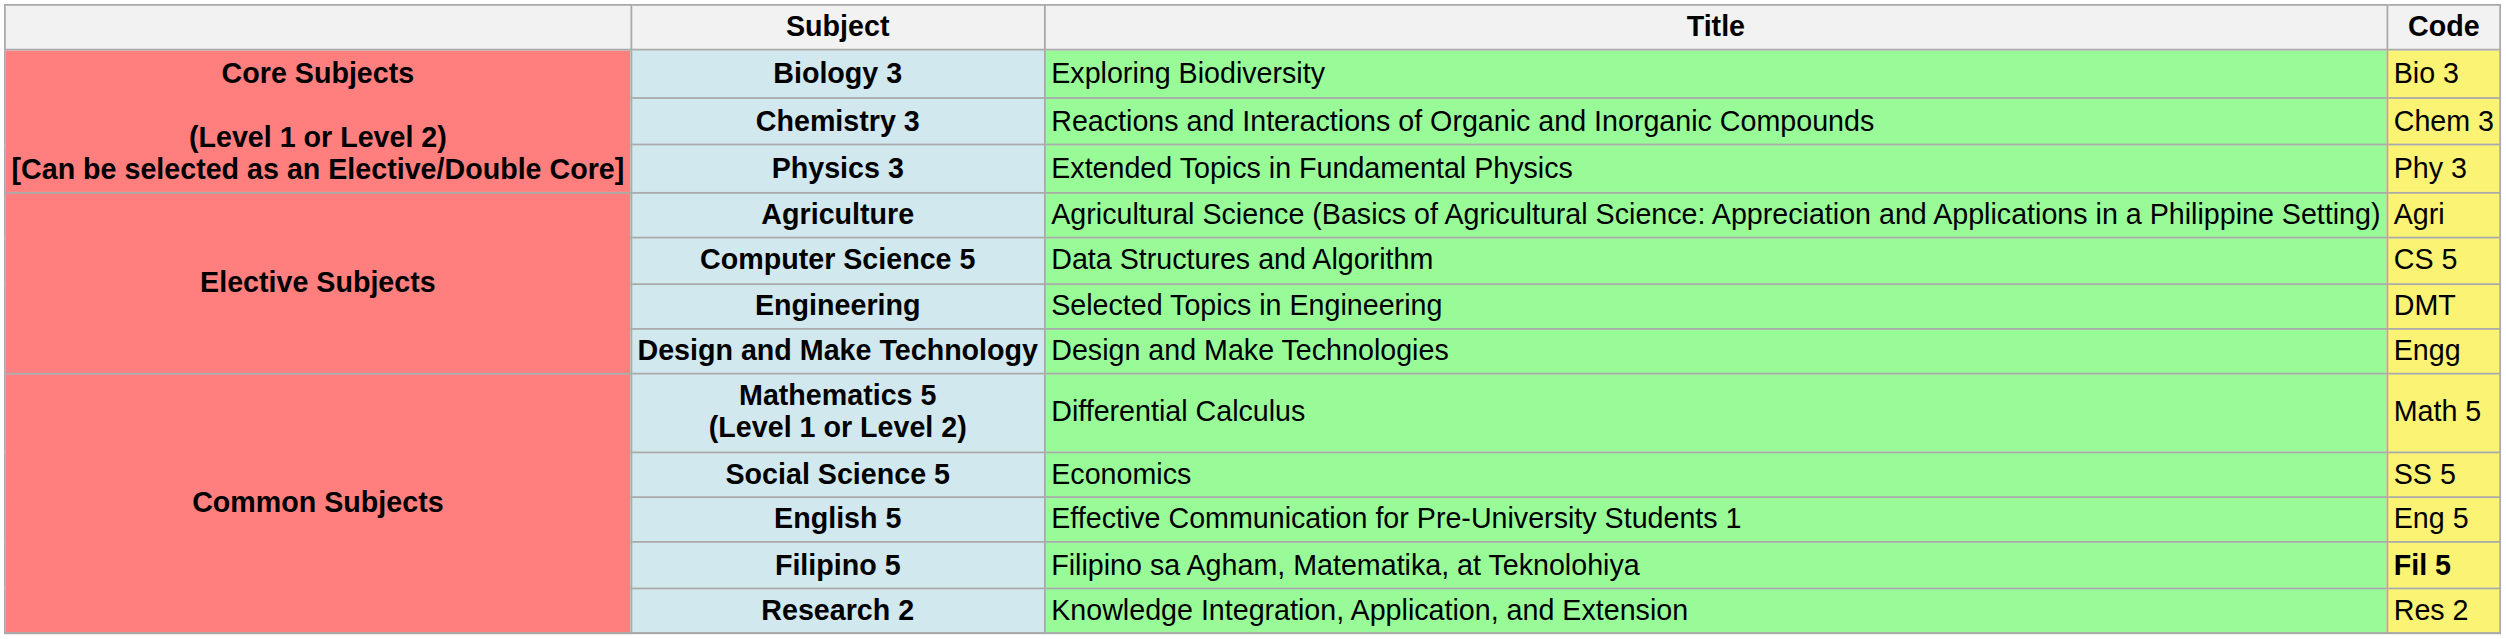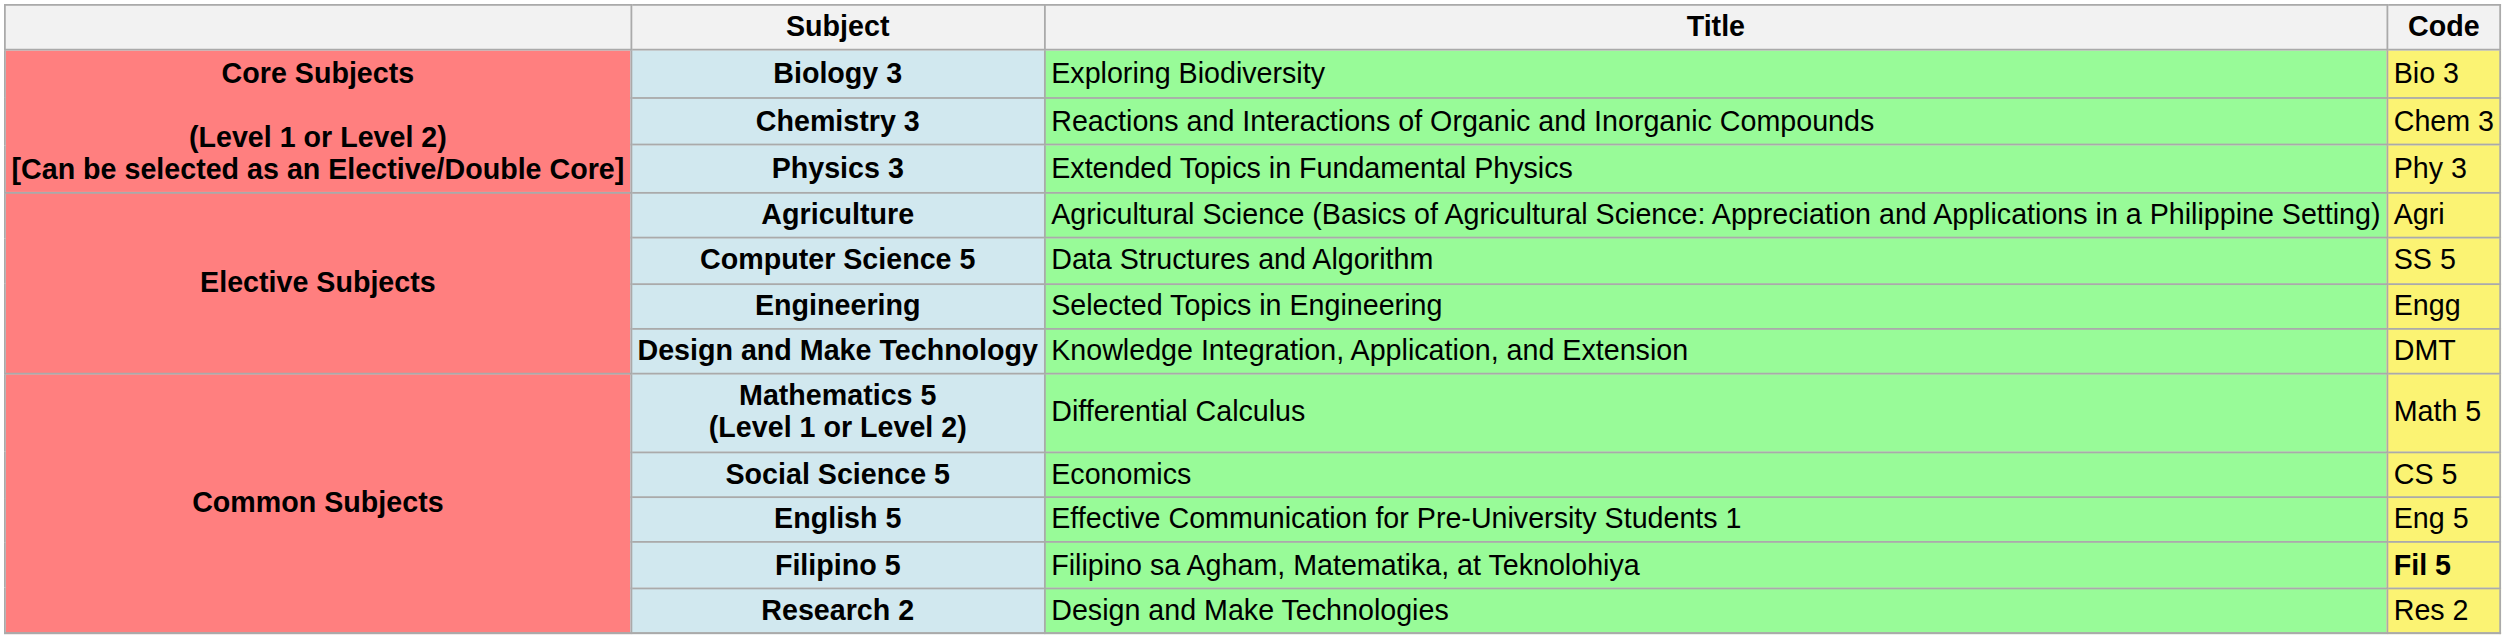(2426, 260) CS 5 -> (2425, 260) SS 5
(2425, 305) DMT -> (2427, 305) Engg
(1250, 350) Design and Make Technologies -> (1370, 350) Knowledge Integration, Application, and Extension
(2427, 350) Engg -> (2425, 350) DMT
(2425, 474) SS 5 -> (2426, 474) CS 5
(1370, 610) Knowledge Integration, Application, and Extension -> (1250, 610) Design and Make Technologies
